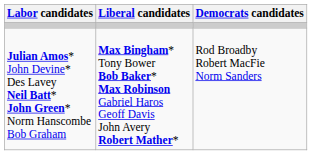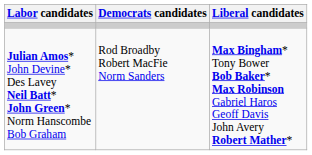columns swapped: (144, 13) <-> (250, 13)
